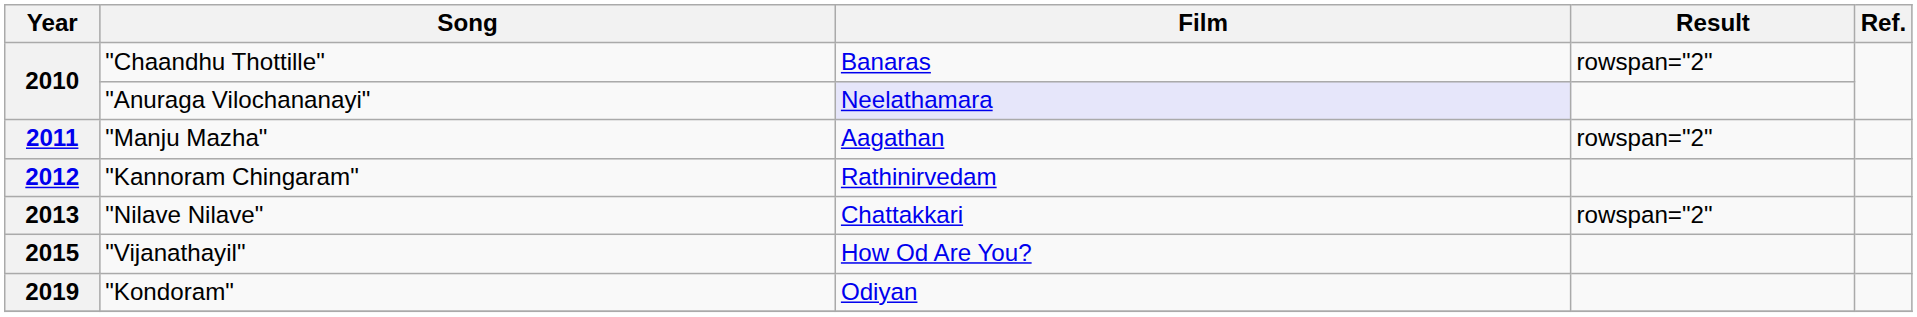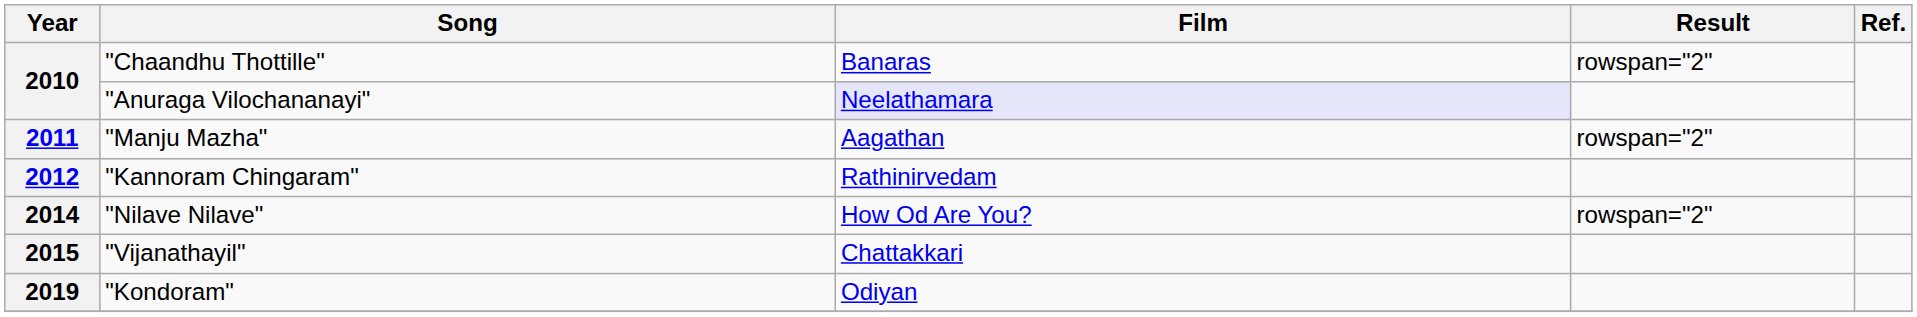(52, 215) 2013 -> (52, 215) 2014
(902, 215) Chattakkari -> (936, 215) How Od Are You?
(936, 253) How Od Are You? -> (902, 253) Chattakkari
